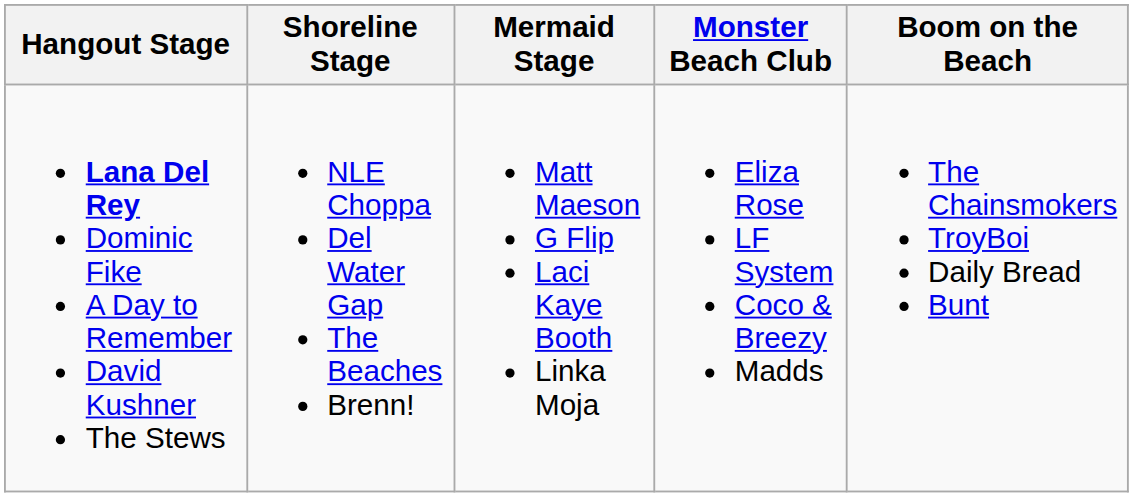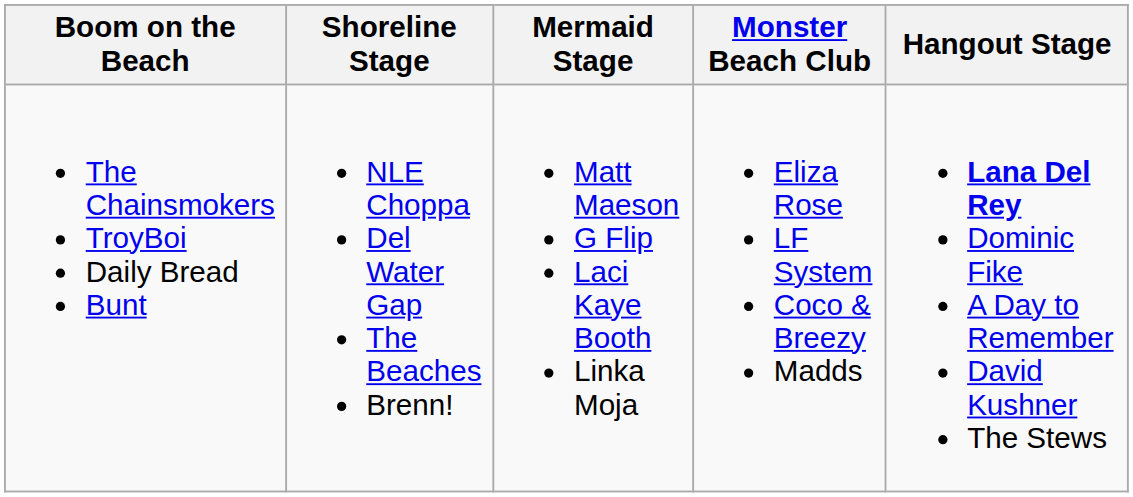columns swapped: (126, 44) <-> (988, 44)
